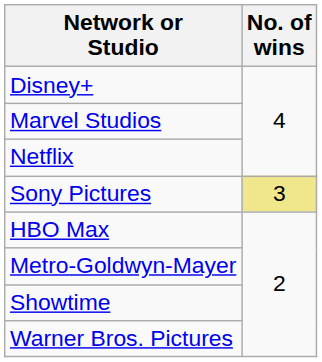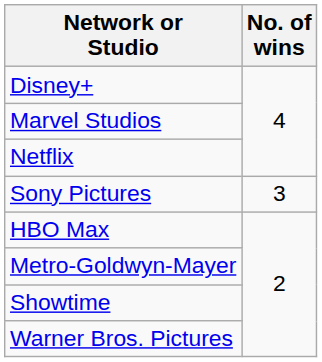(279, 193) khaki background -> (279, 193) no background
